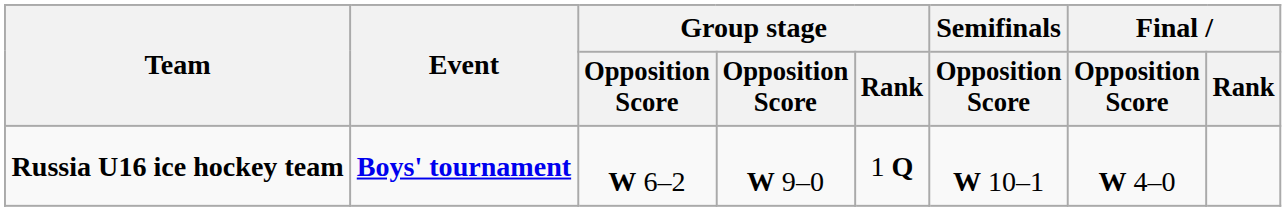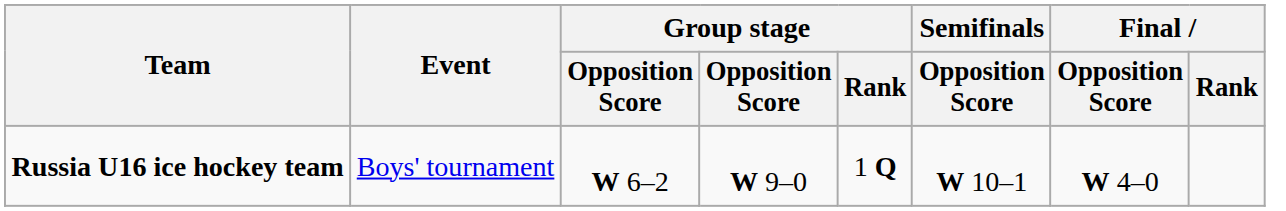(464, 165) bold -> (456, 165) normal
